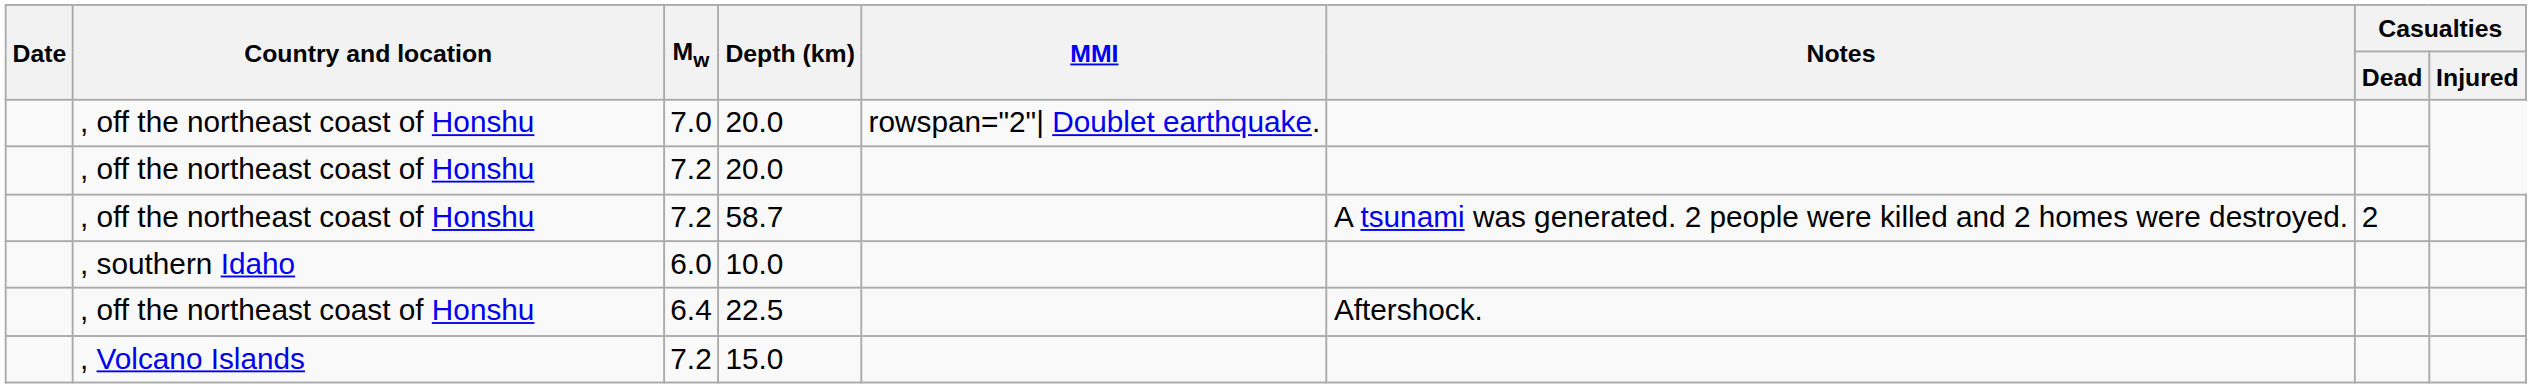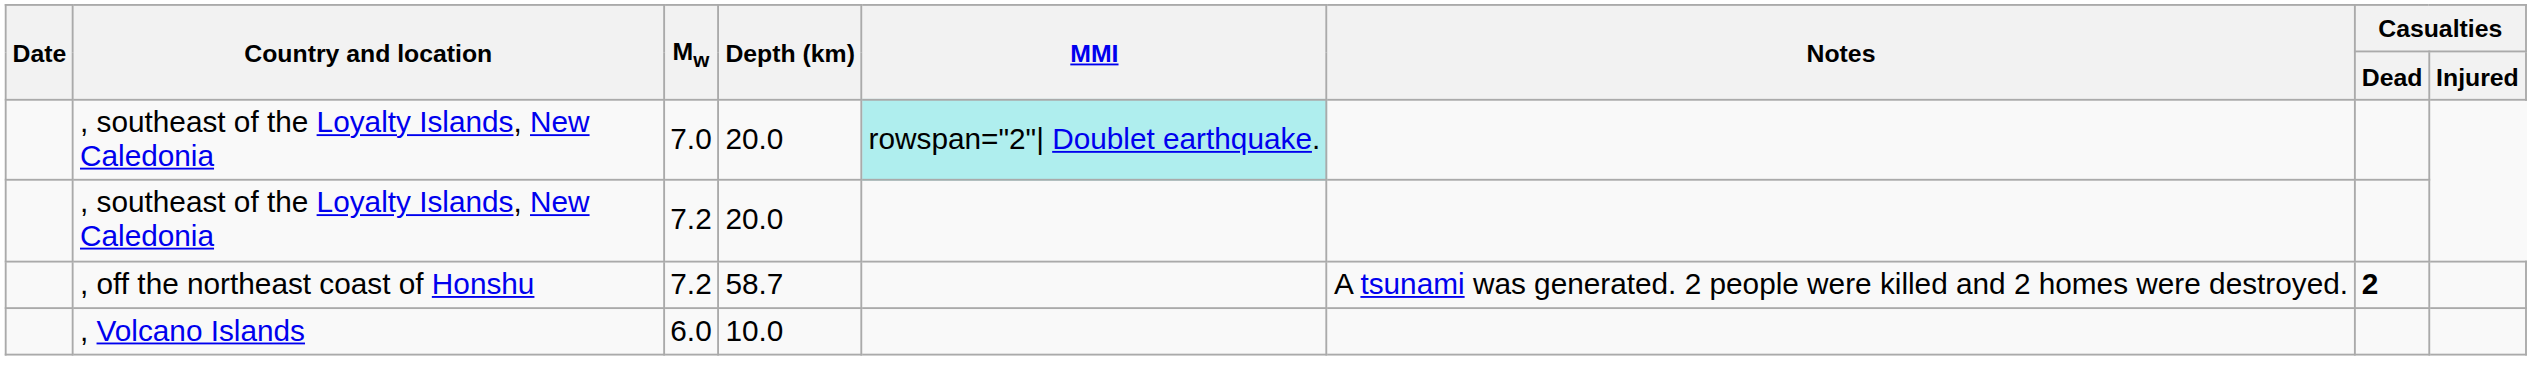(307, 122) , off the northeast coast of Honshu -> (335, 139) , southeast of the Loyalty Islands, New Caledonia
(1094, 122) no background -> (1094, 139) paleturquoise background
(307, 169) , off the northeast coast of Honshu -> (335, 219) , southeast of the Loyalty Islands, New Caledonia
(2370, 216) normal -> (2370, 283) bold
(188, 264) , southern Idaho -> (193, 331) , Volcano Islands
- row: (691, 311)
- row: (691, 358)
